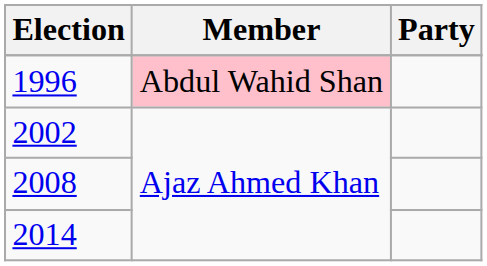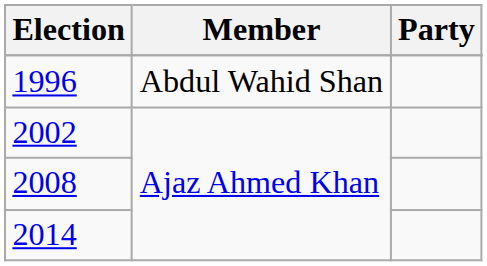(261, 81) pink background -> (261, 81) no background
